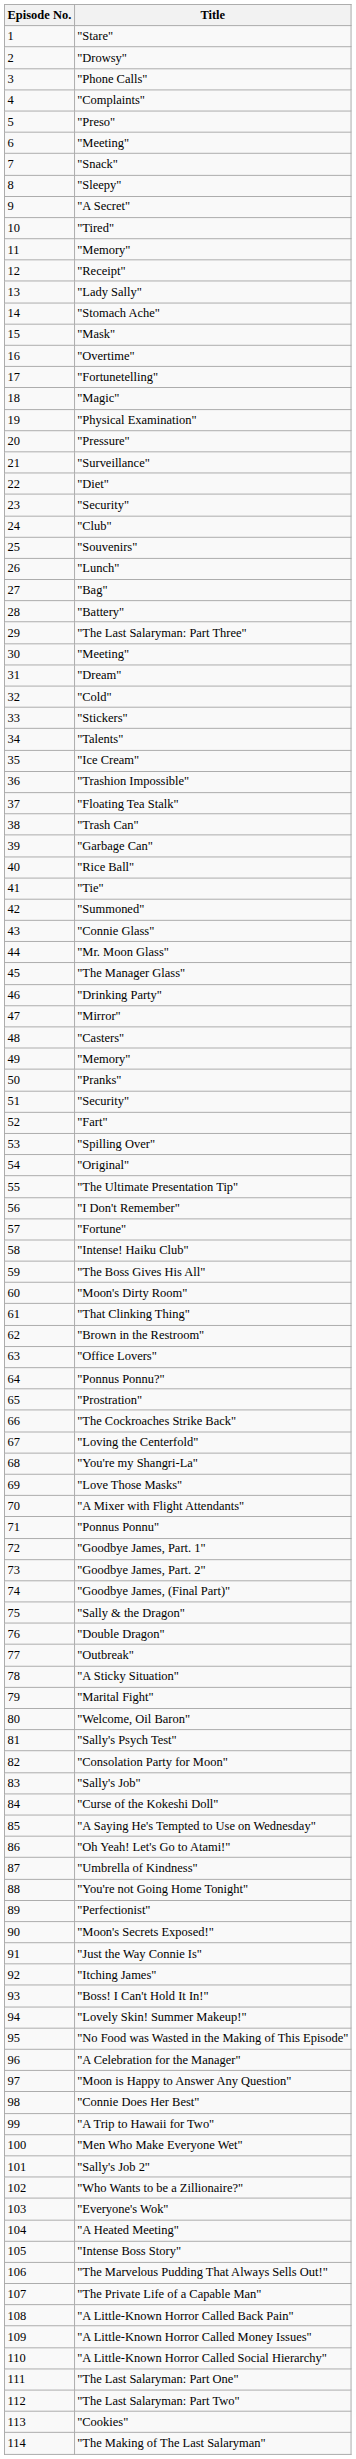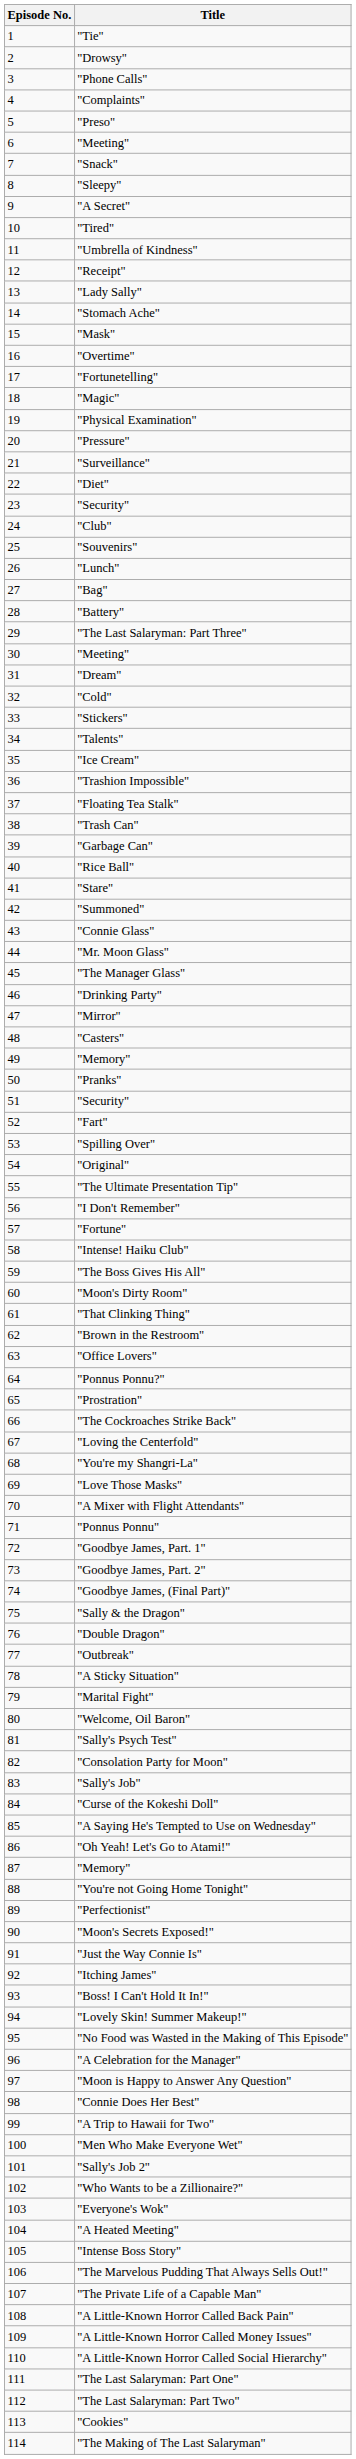(95, 36) "Stare" -> (90, 36) "Tie"
(104, 249) "Memory" -> (137, 249) "Umbrella of Kindness"
(90, 888) "Tie" -> (95, 888) "Stare"
(137, 1868) "Umbrella of Kindness" -> (104, 1868) "Memory"
